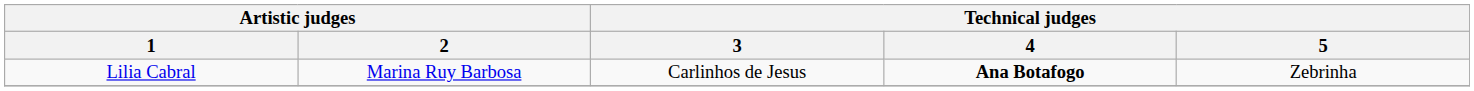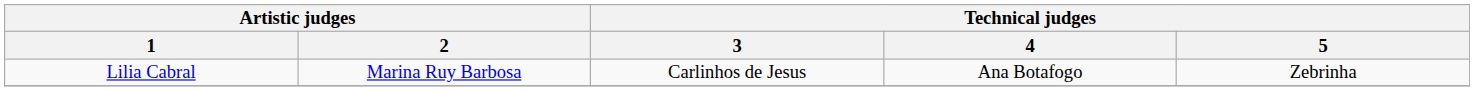(1030, 72) bold -> (1030, 72) normal
